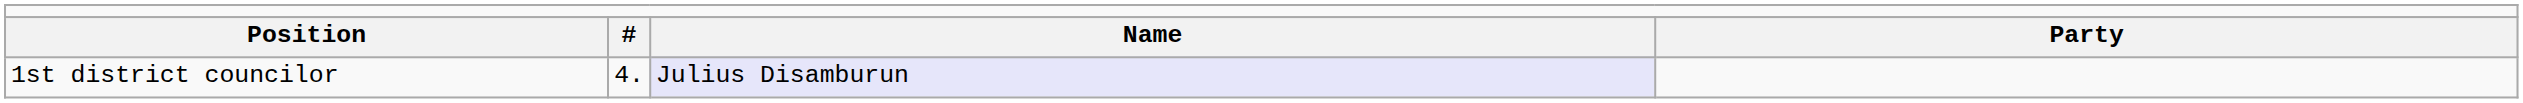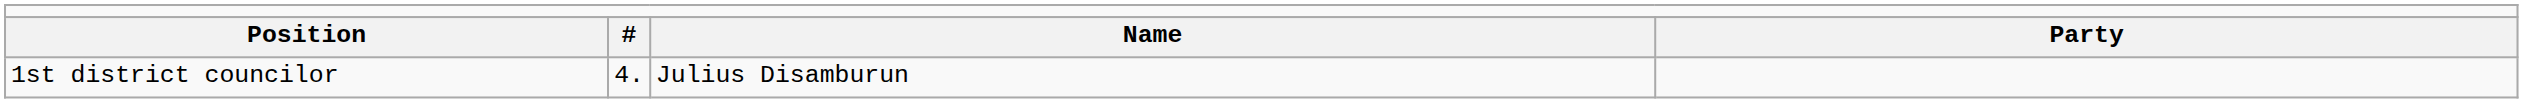(782, 77) lavender background -> (782, 77) no background
